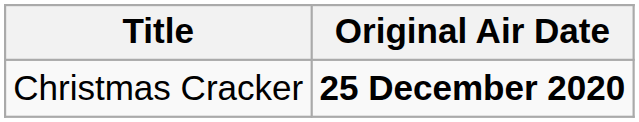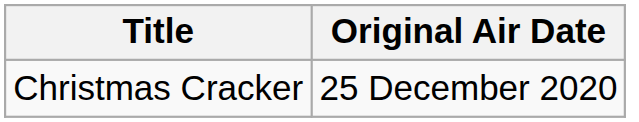(472, 87) bold -> (468, 87) normal
